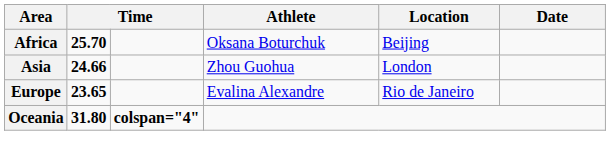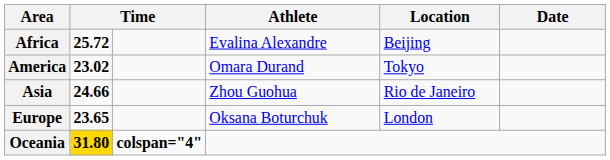(89, 42) 25.70 -> (91, 42) 25.72
(266, 42) Oksana Boturchuk -> (268, 42) Evalina Alexandre
+ row: (37, 67)
(407, 67) London -> (429, 92) Rio de Janeiro
(265, 92) Evalina Alexandre -> (269, 117) Oksana Boturchuk
(428, 92) Rio de Janeiro -> (408, 117) London
(89, 117) no background -> (91, 142) gold background
